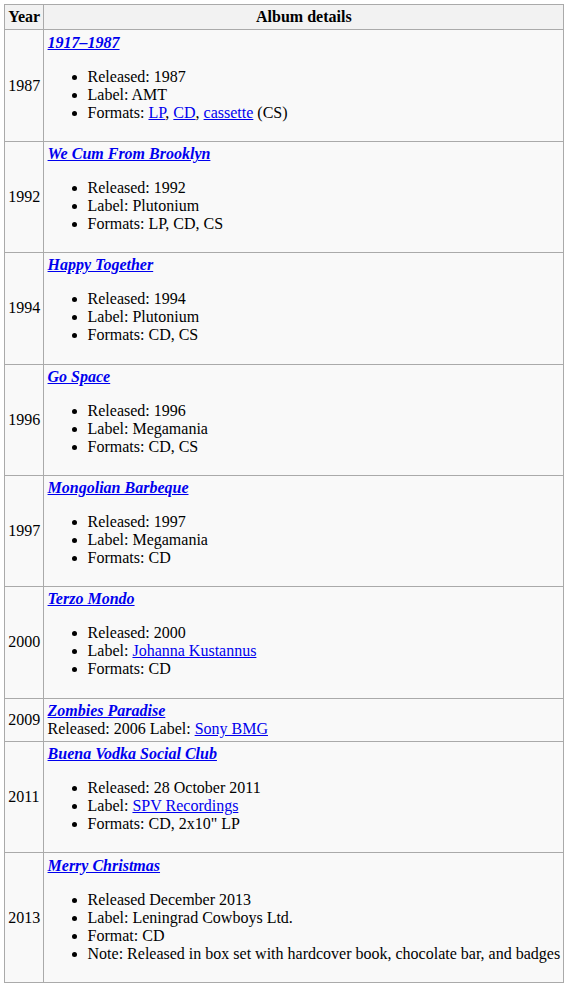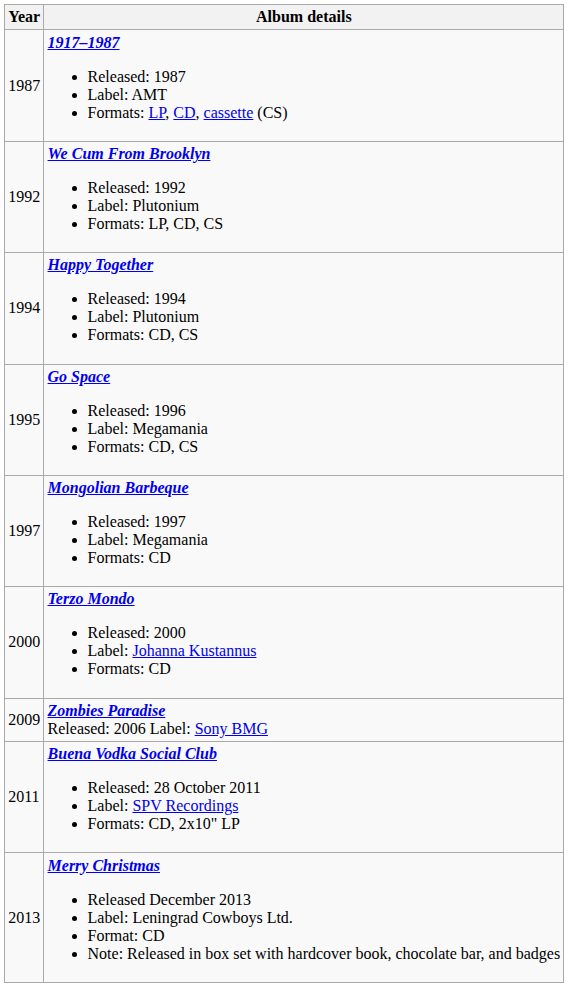(24, 419) 1996 -> (24, 419) 1995
